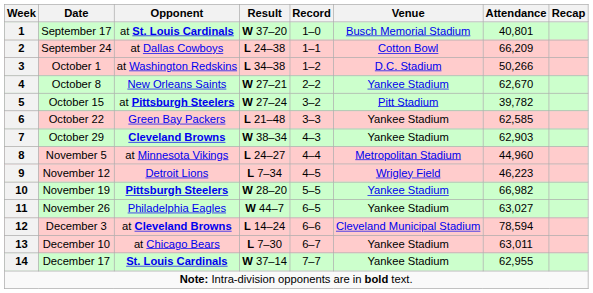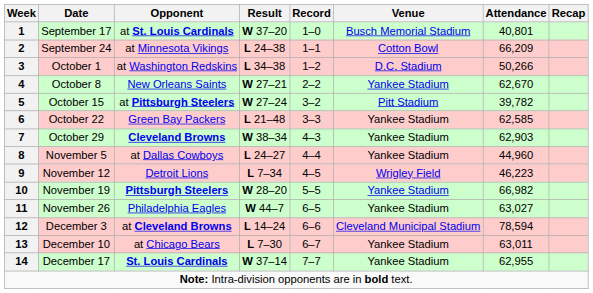(177, 48) at Dallas Cowboys -> (177, 48) at Minnesota Vikings
(177, 155) at Minnesota Vikings -> (177, 155) at Dallas Cowboys
(408, 155) Metropolitan Stadium -> (408, 155) Yankee Stadium
